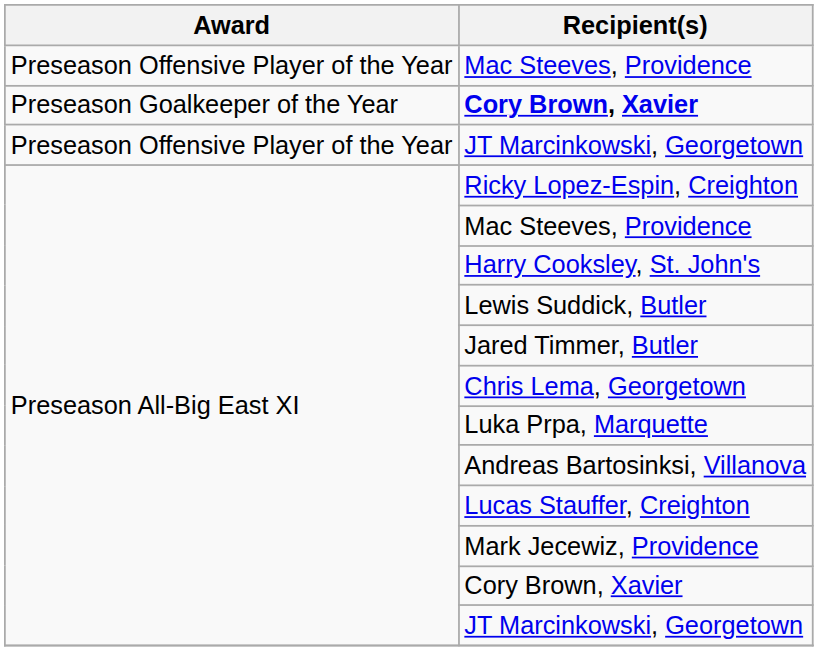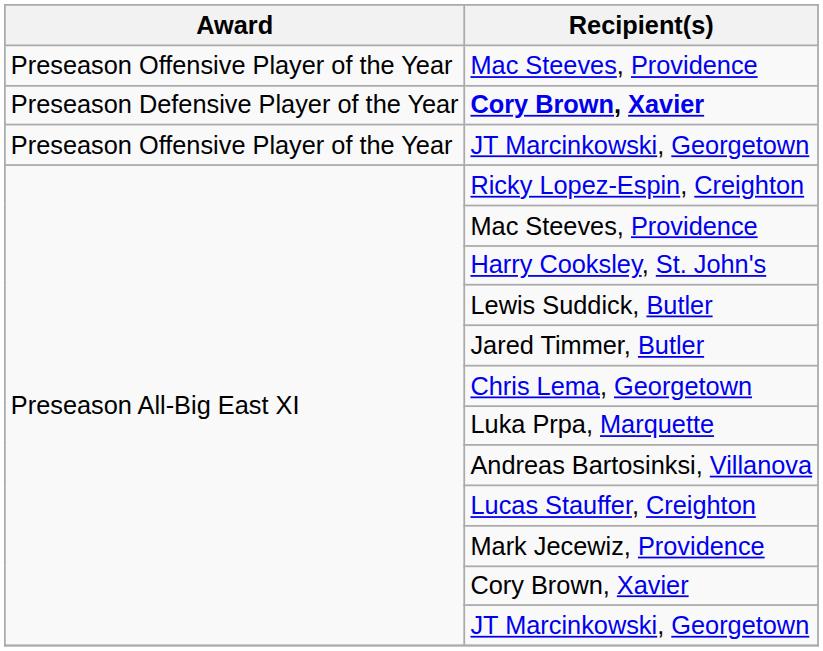(204, 105) Preseason Goalkeeper of the Year -> (235, 105) Preseason Defensive Player of the Year
